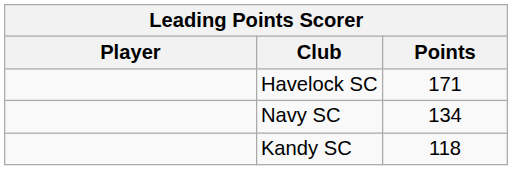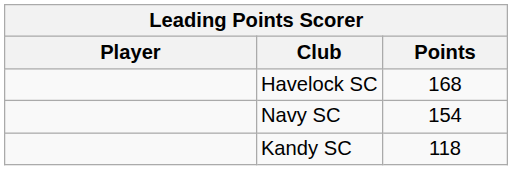(445, 84) 171 -> (445, 84) 168
(445, 116) 134 -> (445, 116) 154
